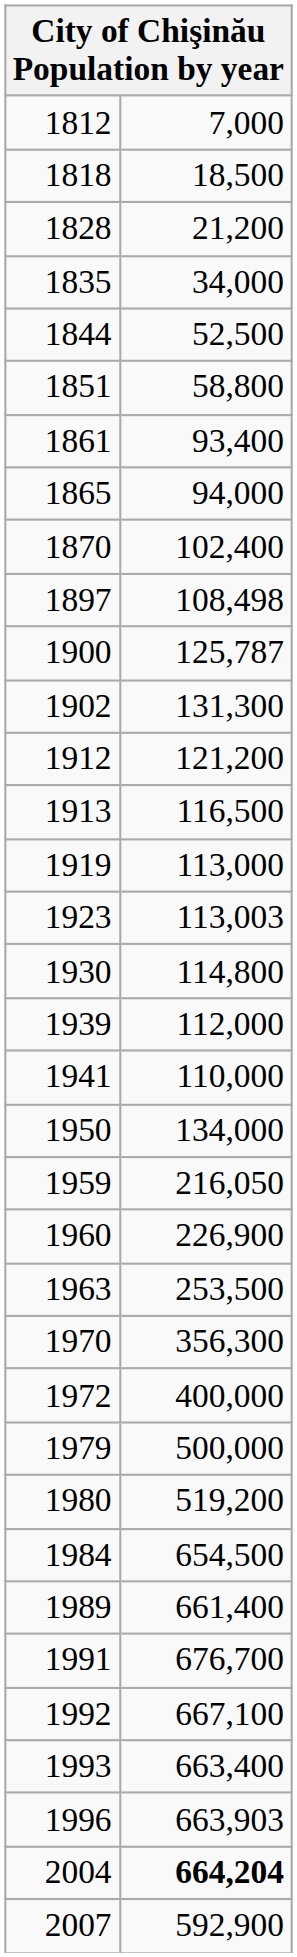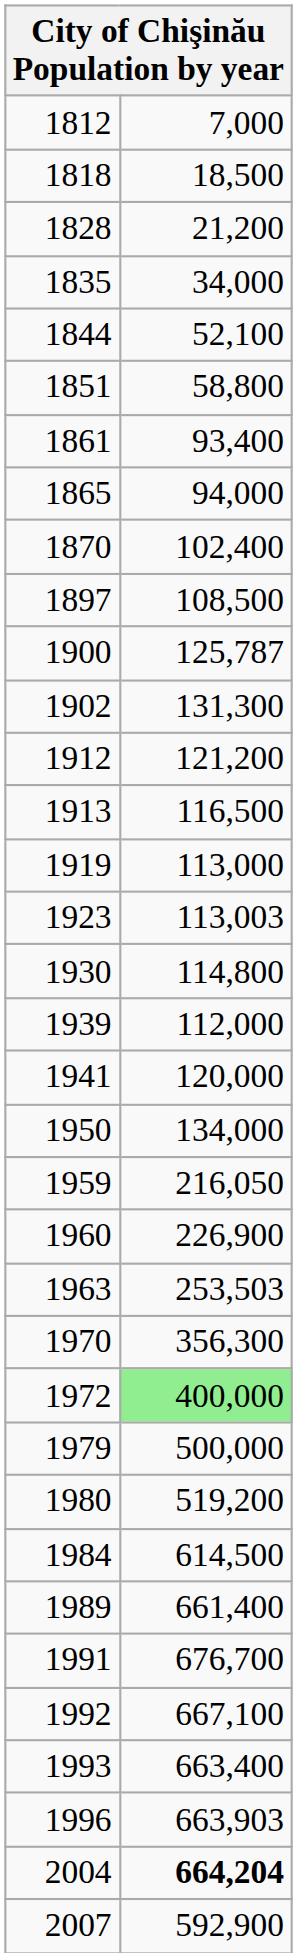(238, 334) 52,500 -> (238, 334) 52,100
(230, 599) 108,498 -> (230, 599) 108,500
(230, 1076) 110,000 -> (230, 1076) 120,000
(230, 1288) 253,500 -> (230, 1288) 253,503
(230, 1394) no background -> (230, 1394) lightgreen background
(230, 1554) 654,500 -> (230, 1554) 614,500
